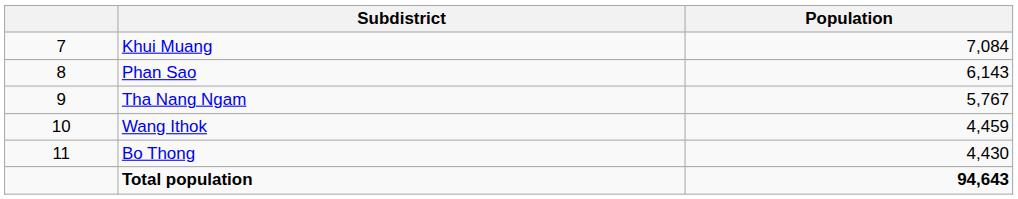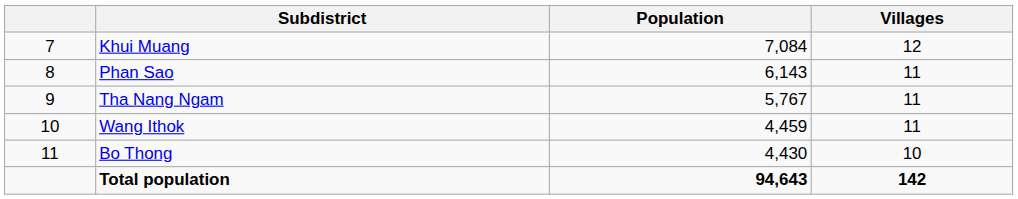+ column: (912, 18)
